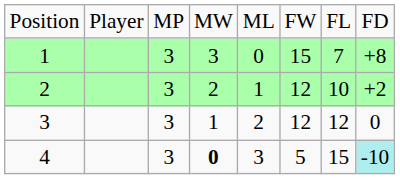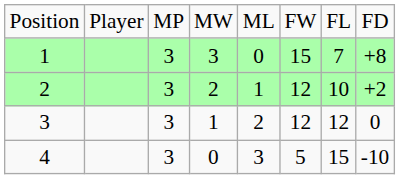(213, 156) bold -> (213, 156) normal
(375, 156) paleturquoise background -> (375, 156) no background
